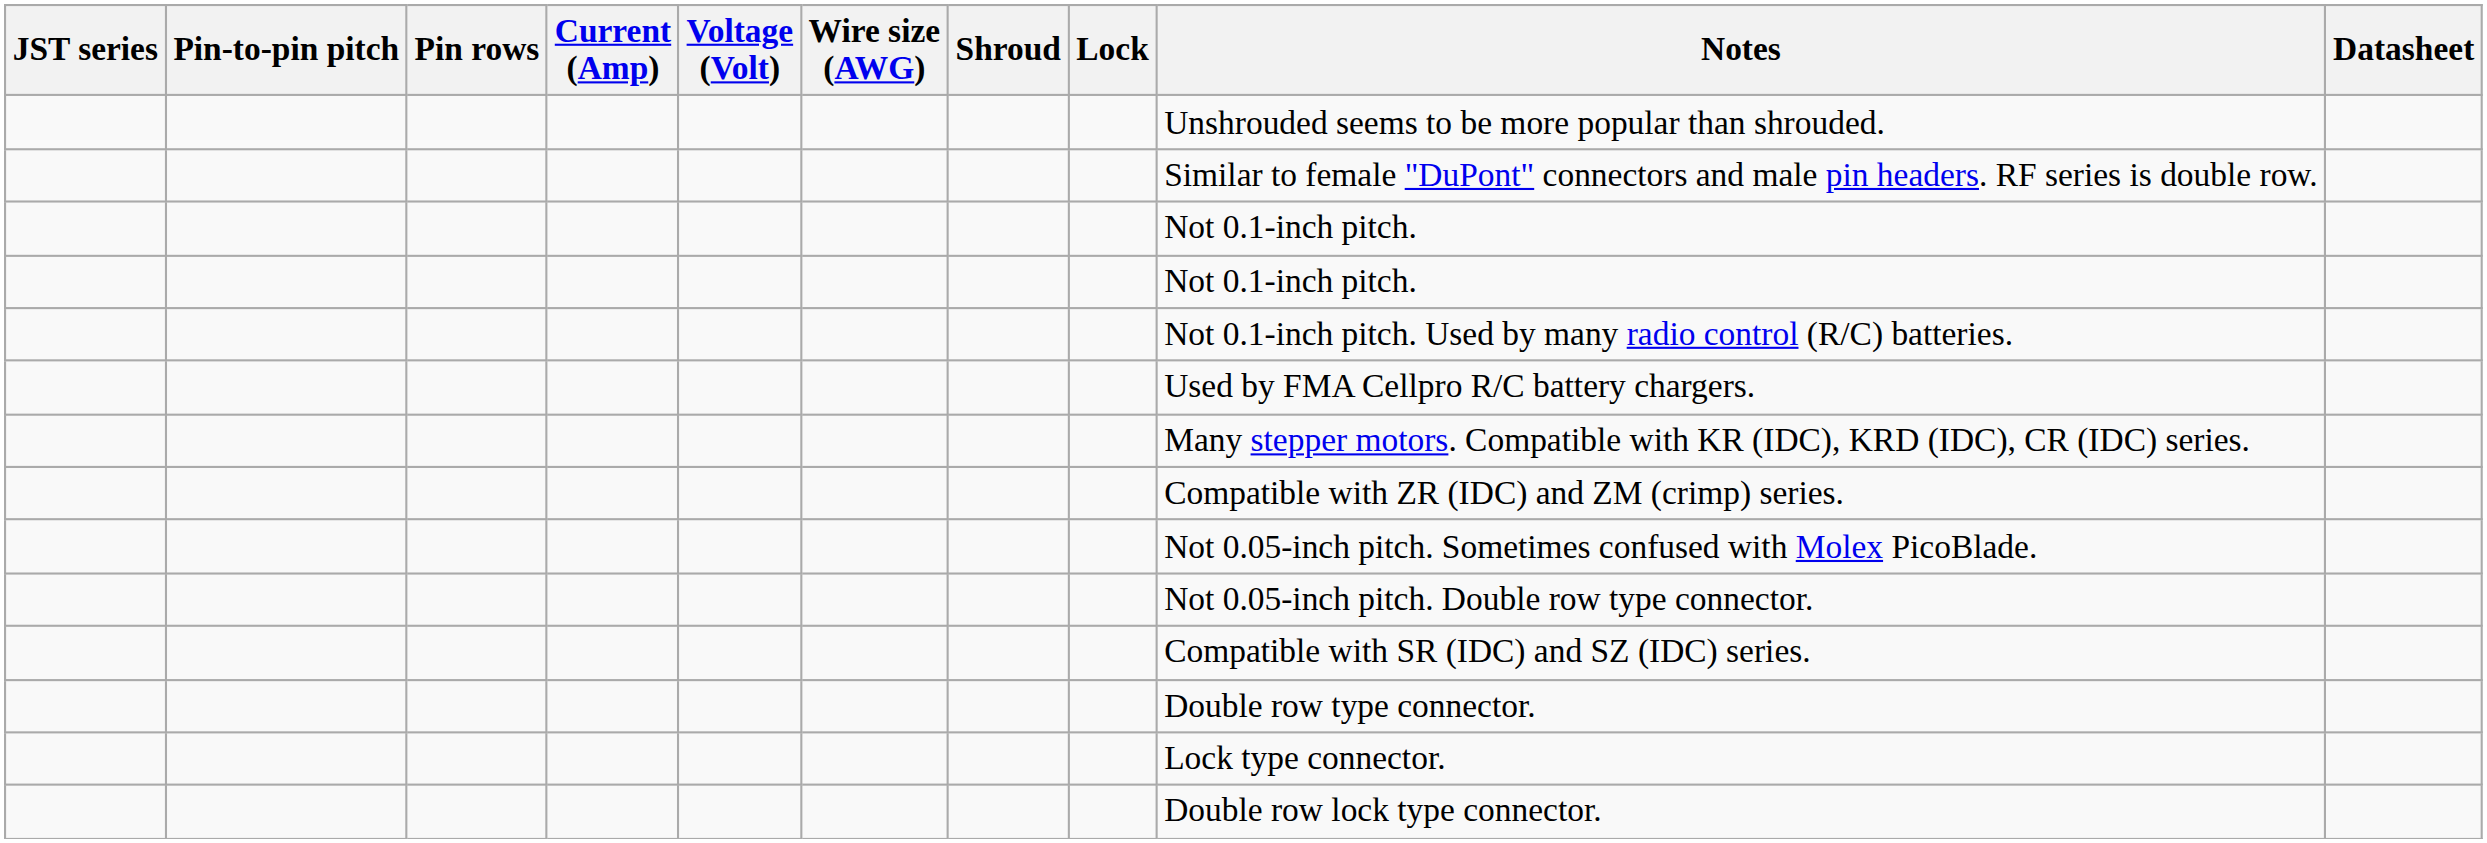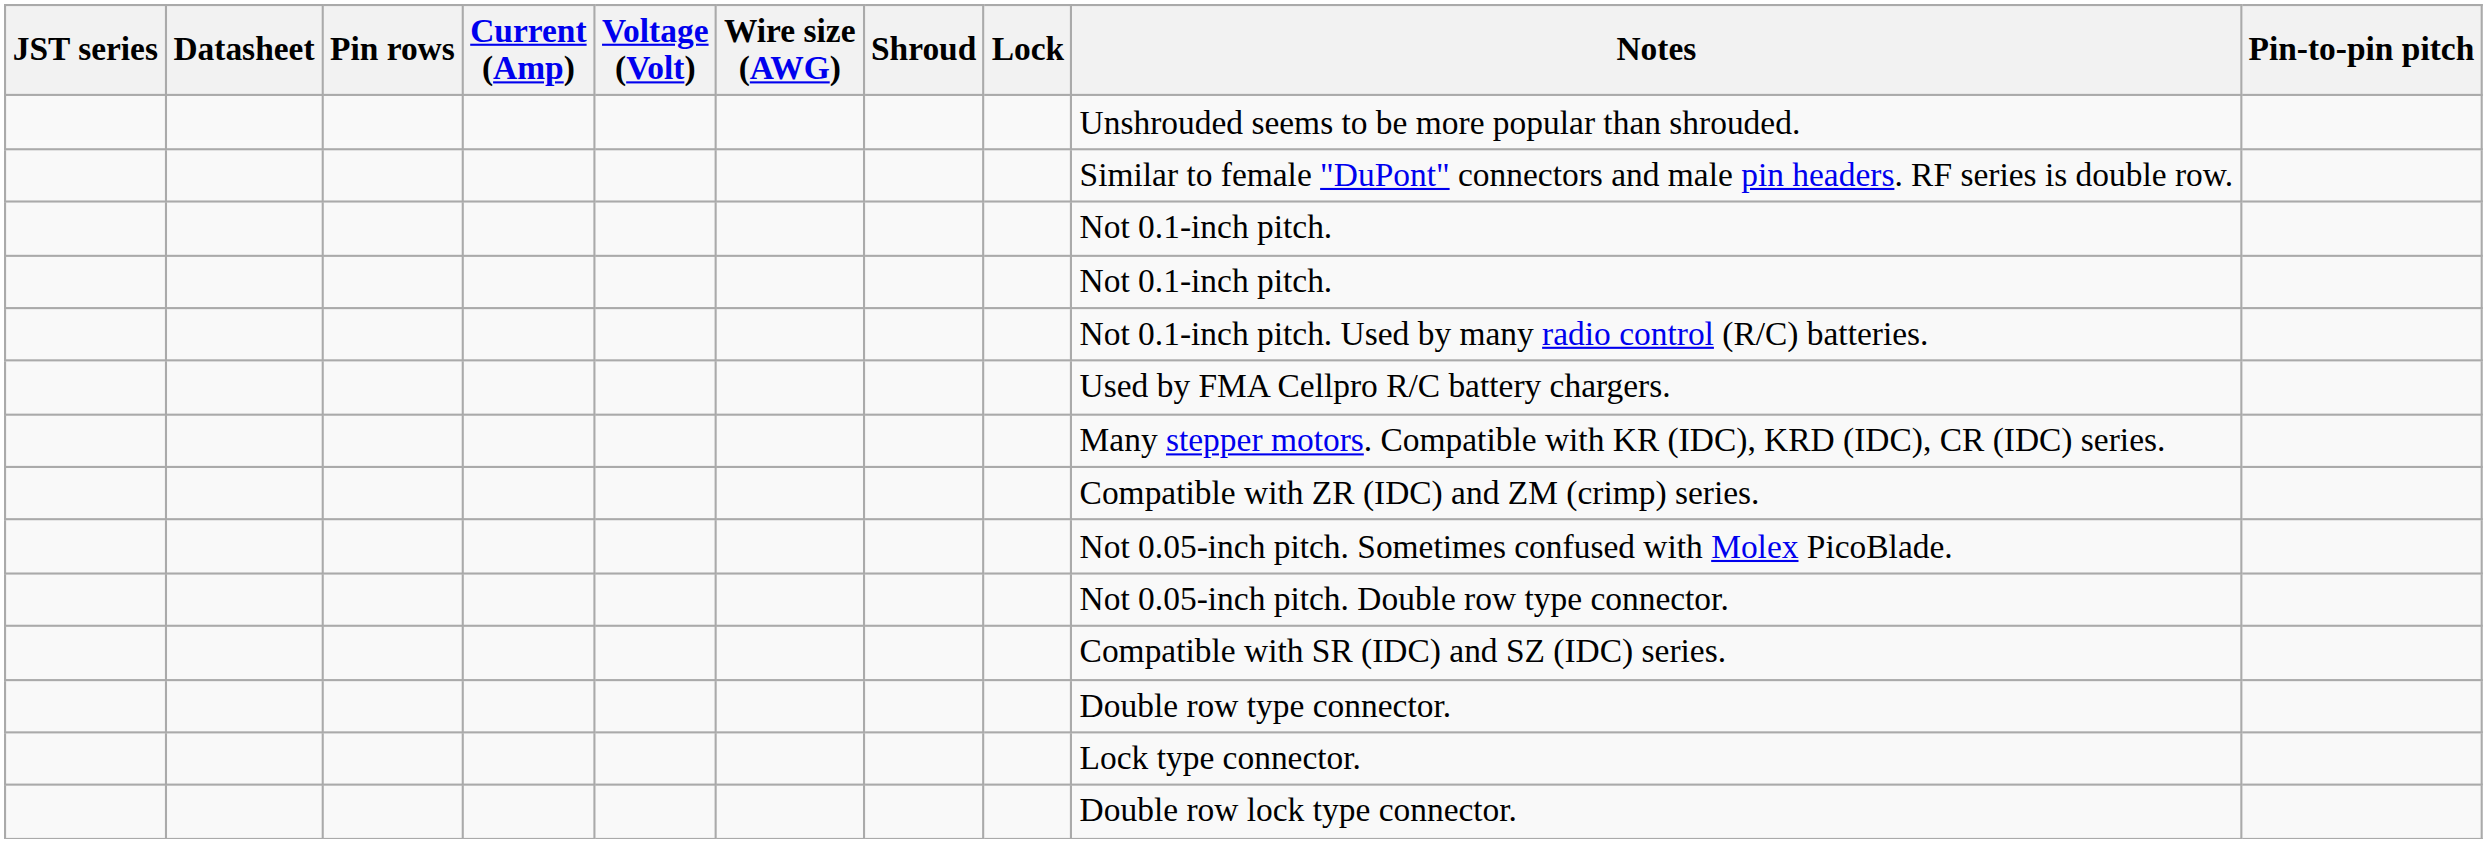columns swapped: (286, 49) <-> (2404, 49)
